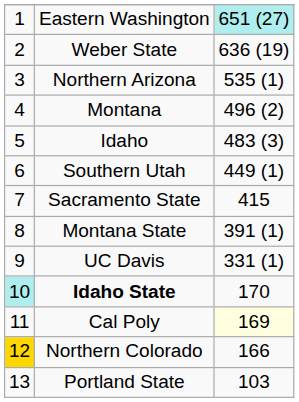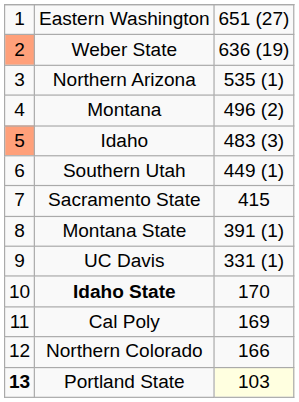(254, 19) paleturquoise background -> (254, 19) no background
(20, 49) no background -> (20, 49) lightsalmon background
(20, 140) no background -> (20, 140) lightsalmon background
(20, 291) paleturquoise background -> (20, 291) no background
(254, 321) lightyellow background -> (254, 321) no background
(20, 351) gold background -> (20, 351) no background
(20, 381) normal -> (20, 381) bold
(254, 381) no background -> (254, 381) lightyellow background
